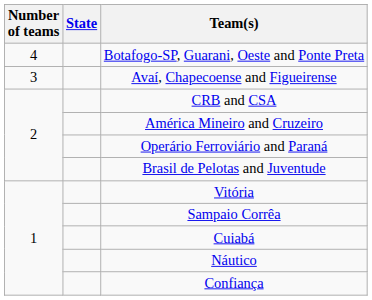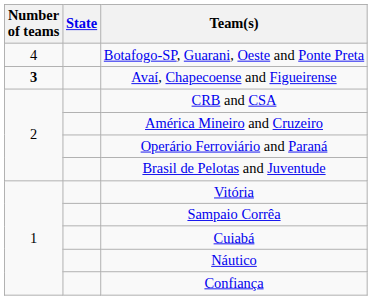(34, 77) normal -> (34, 77) bold
